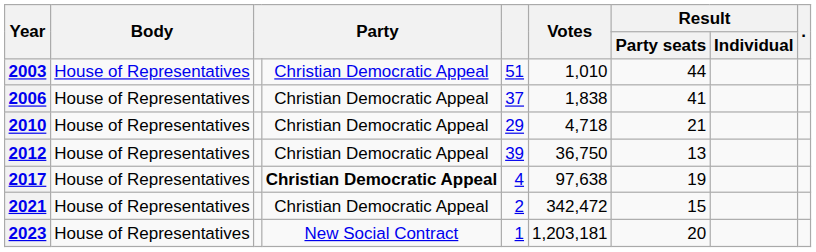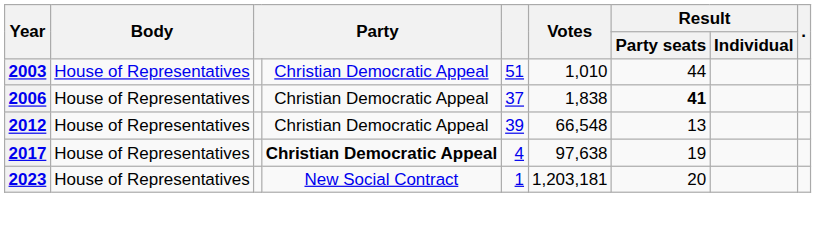(697, 99) normal -> (697, 99) bold
- row: (27, 126)
(582, 153) 36,750 -> (582, 126) 66,548
- row: (27, 206)
